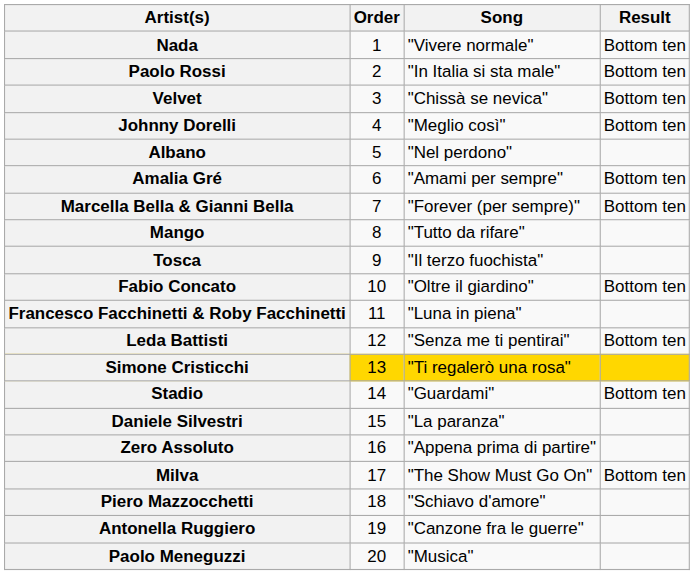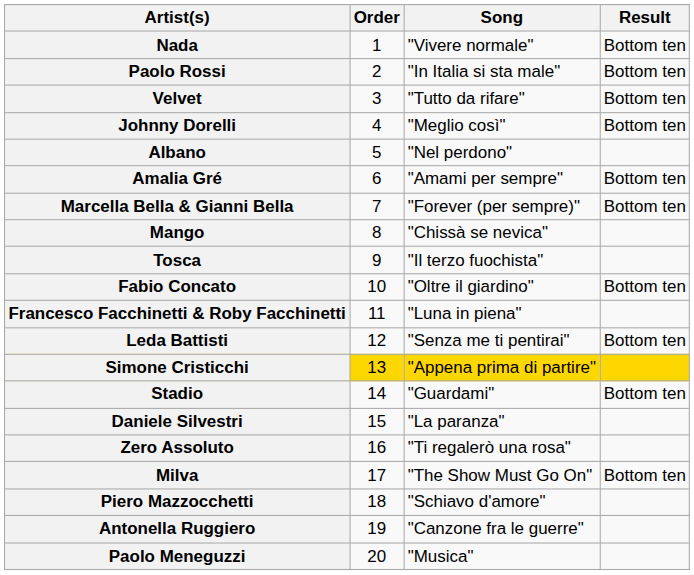(478, 98) "Chissà se nevica" -> (466, 98) "Tutto da rifare"
(466, 233) "Tutto da rifare" -> (478, 233) "Chissà se nevica"
(489, 367) "Ti regalerò una rosa" -> (502, 367) "Appena prima di partire"
(502, 448) "Appena prima di partire" -> (489, 448) "Ti regalerò una rosa"
